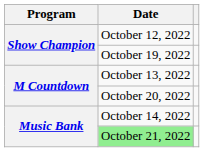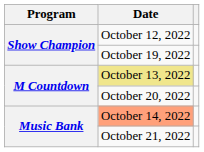(146, 75) no background -> (146, 75) khaki background
(146, 116) no background -> (146, 116) lightsalmon background
(146, 136) lightgreen background -> (146, 136) no background
